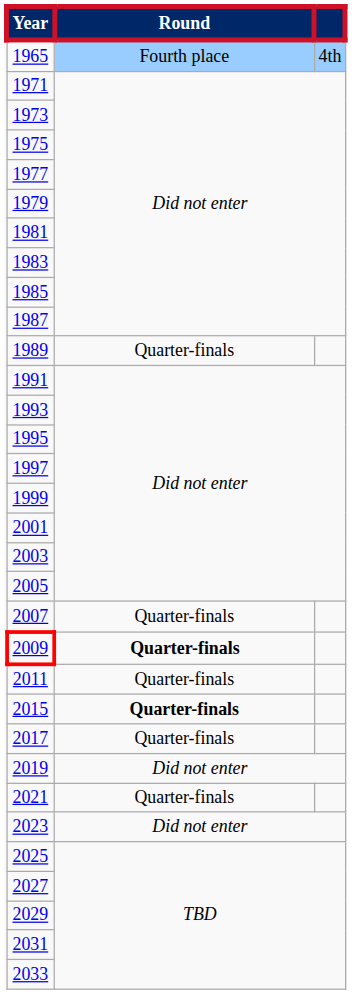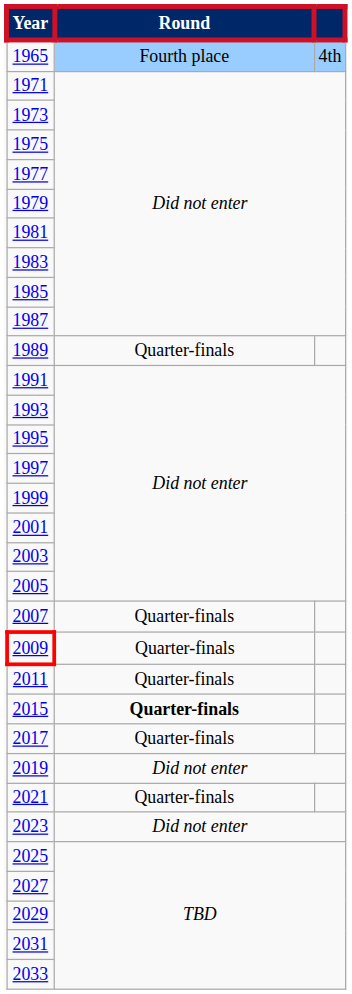(185, 647) bold -> (185, 647) normal
